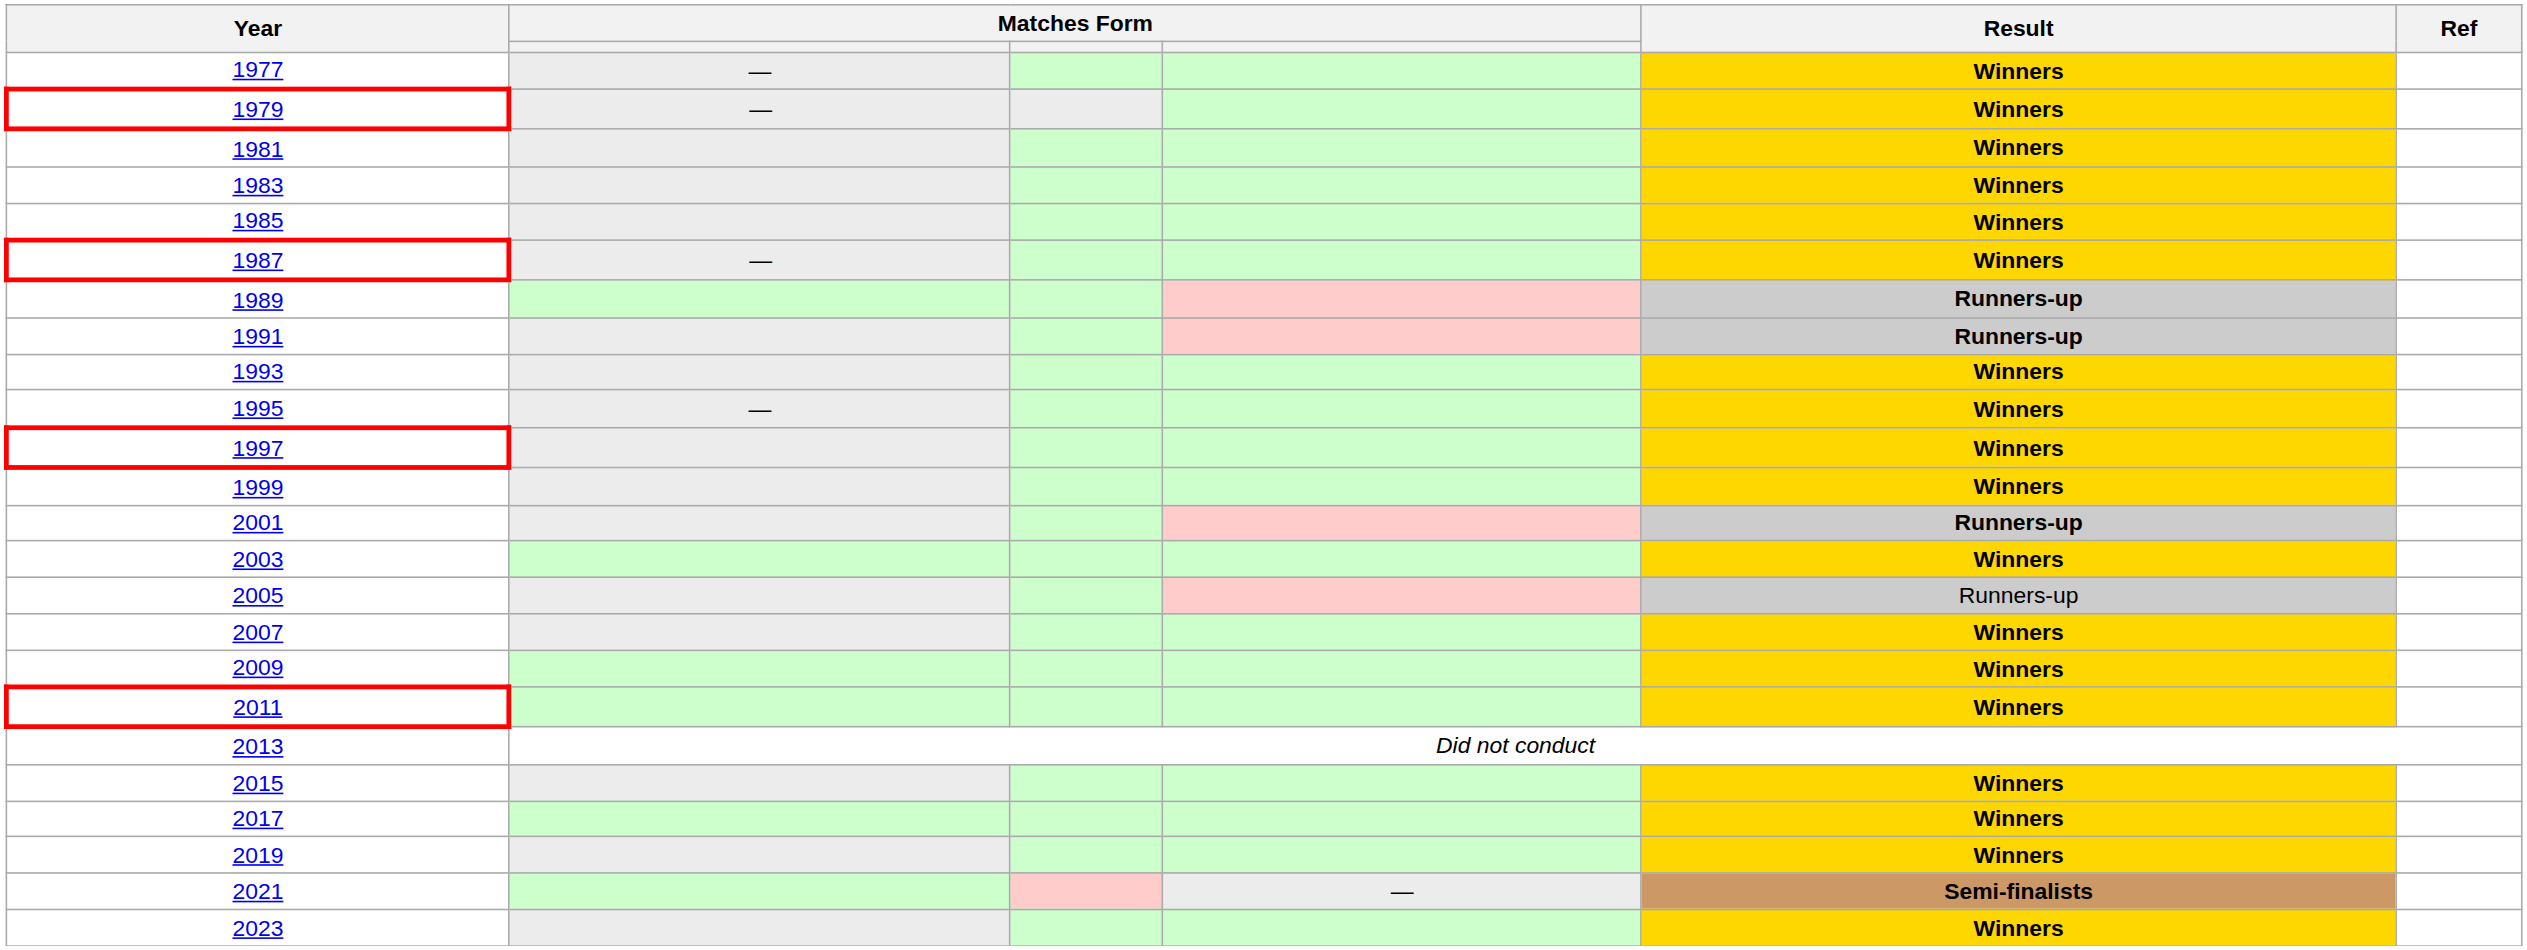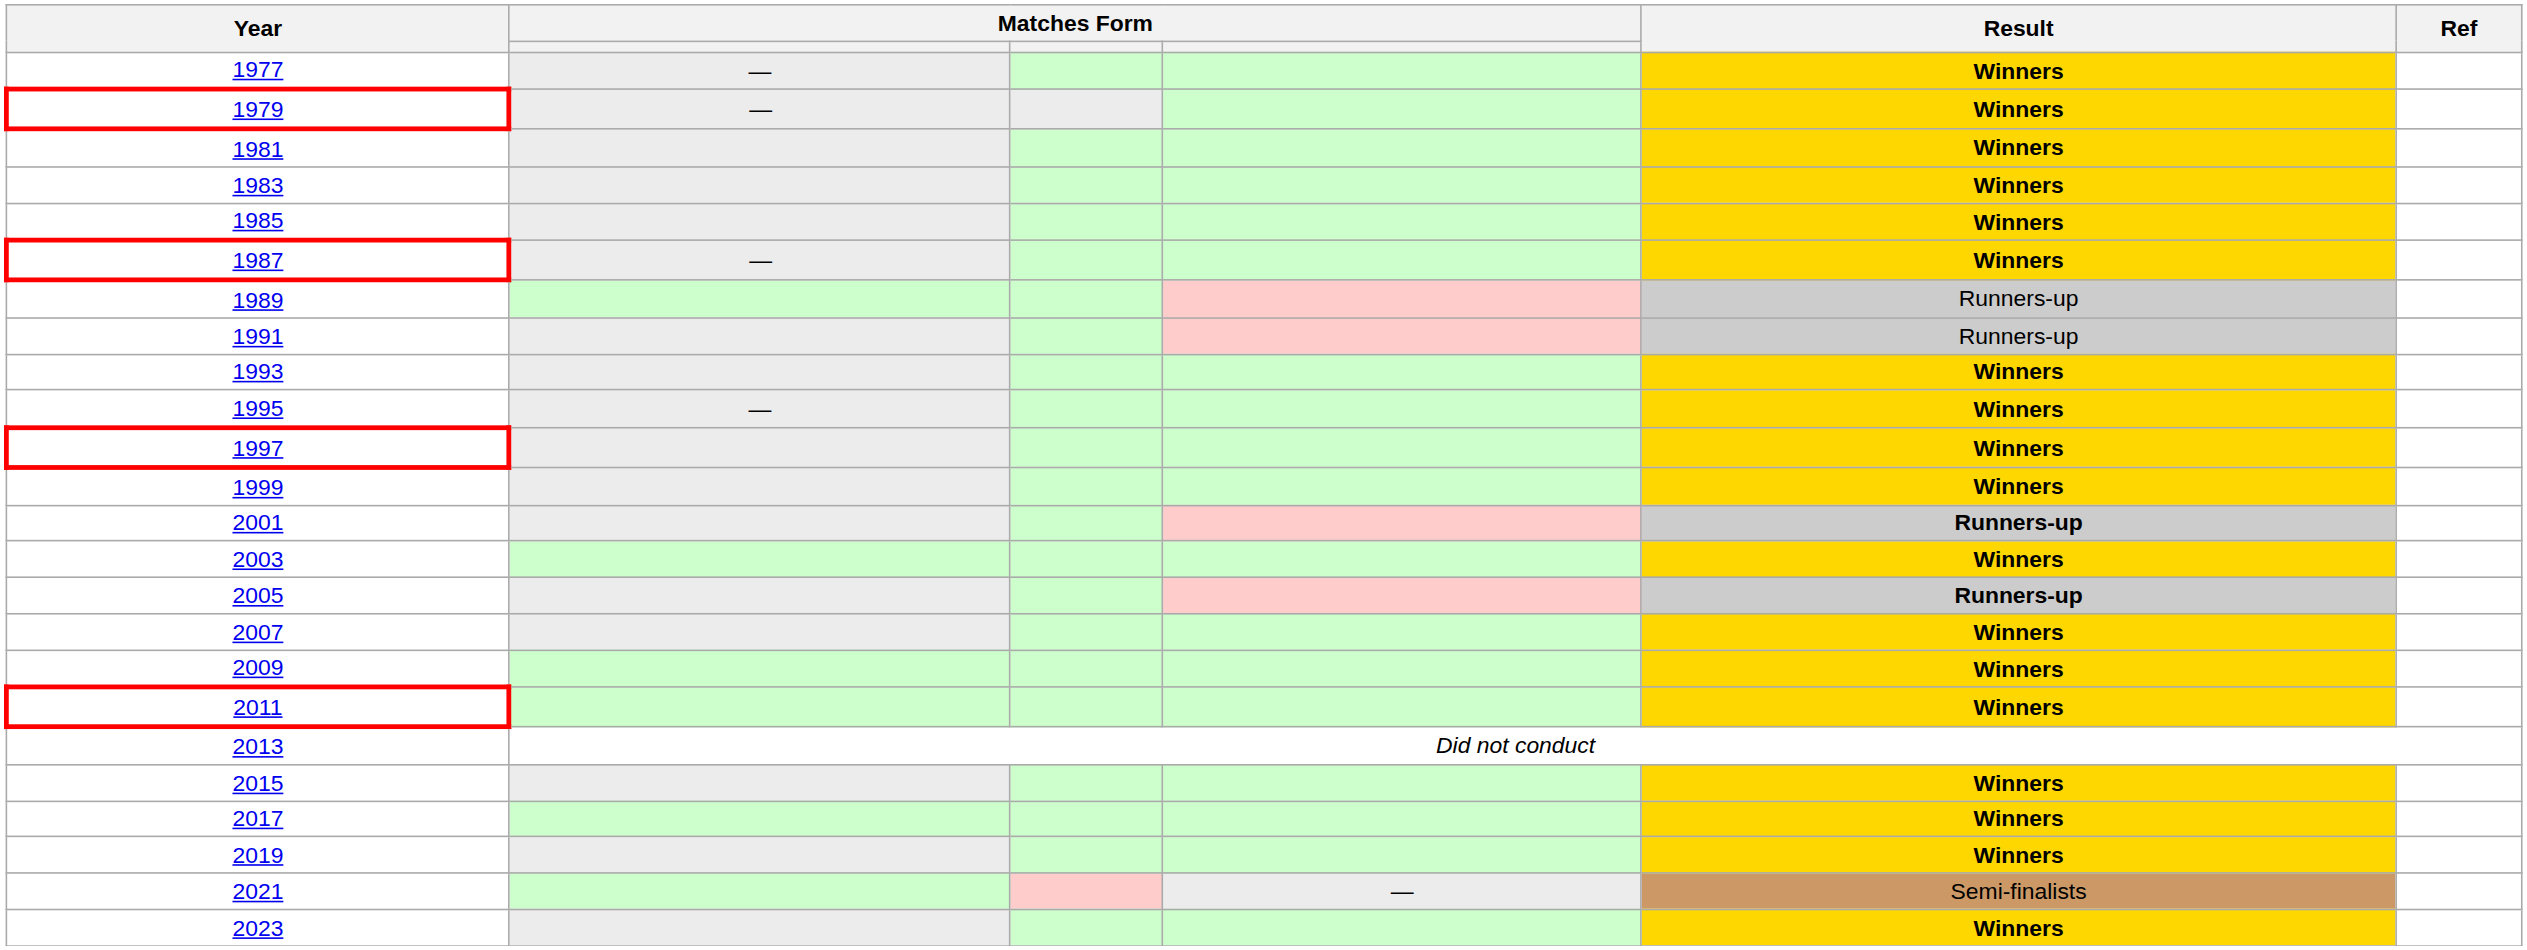(2019, 299) bold -> (2019, 299) normal
(2019, 336) bold -> (2019, 336) normal
(2019, 596) normal -> (2019, 596) bold
(2019, 891) bold -> (2019, 891) normal
